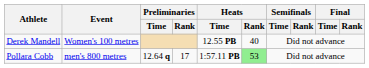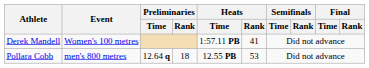(219, 41) 12.55 PB -> (219, 41) 1:57.11 PB
(254, 41) 40 -> (254, 41) 41
(185, 56) 17 -> (185, 56) 18
(219, 56) 1:57.11 PB -> (219, 56) 12.55 PB
(254, 56) lightgreen background -> (254, 56) no background
